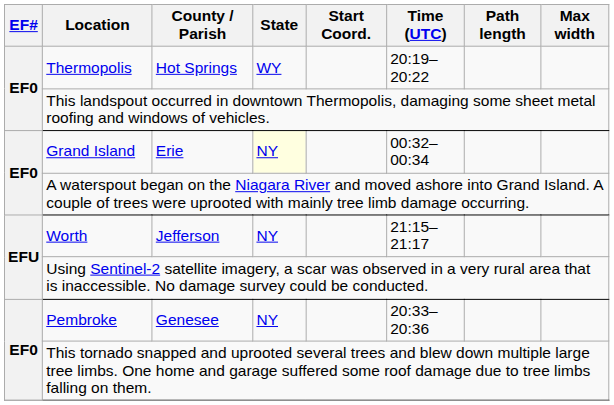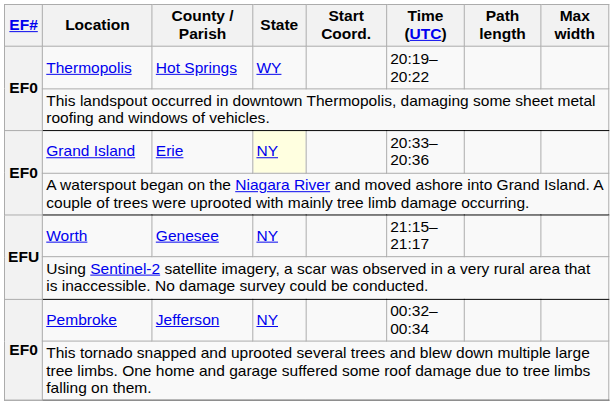(414, 151) 00:32–00:34 -> (414, 151) 20:33–20:36
(188, 235) Jefferson -> (187, 235) Genesee
(187, 320) Genesee -> (188, 320) Jefferson
(414, 320) 20:33–20:36 -> (414, 320) 00:32–00:34
